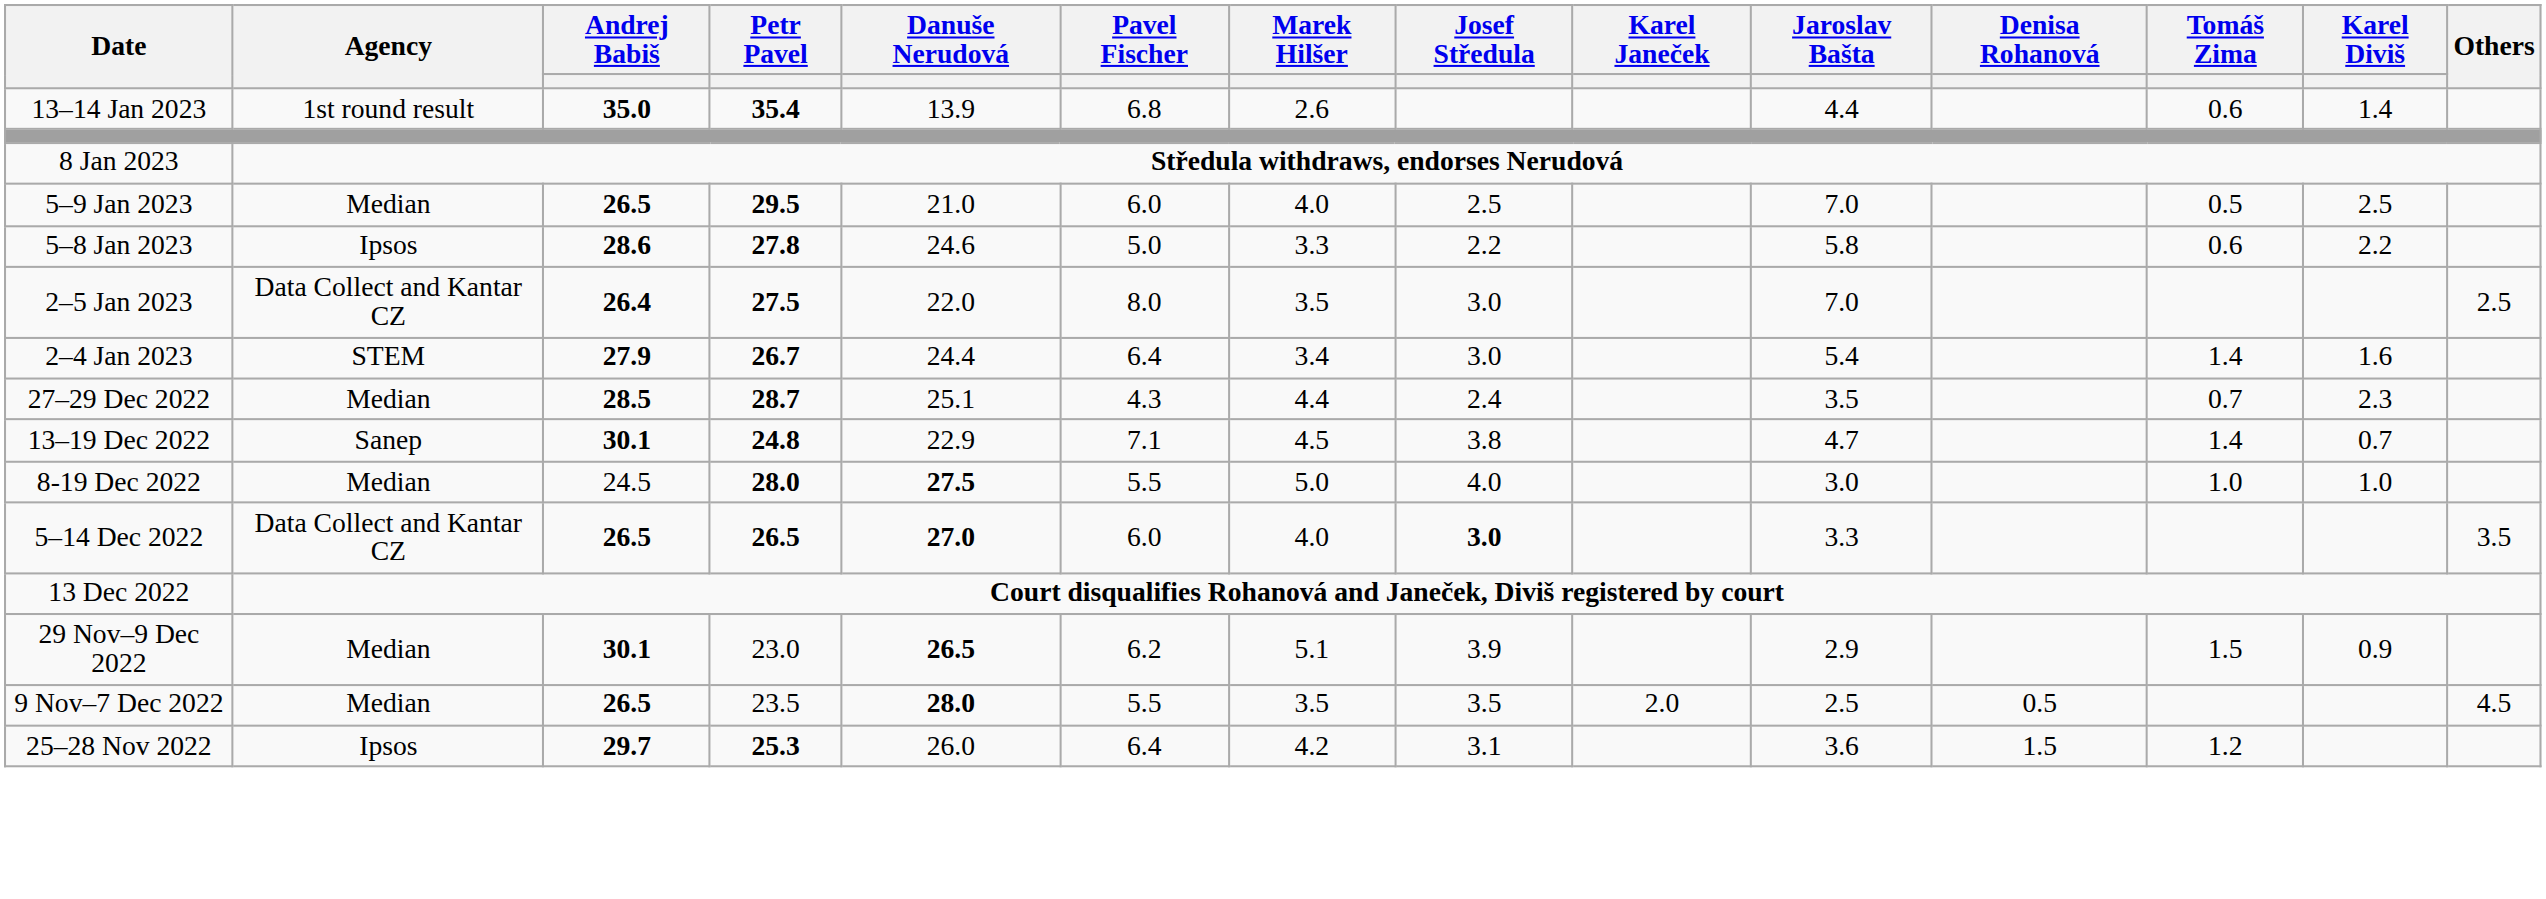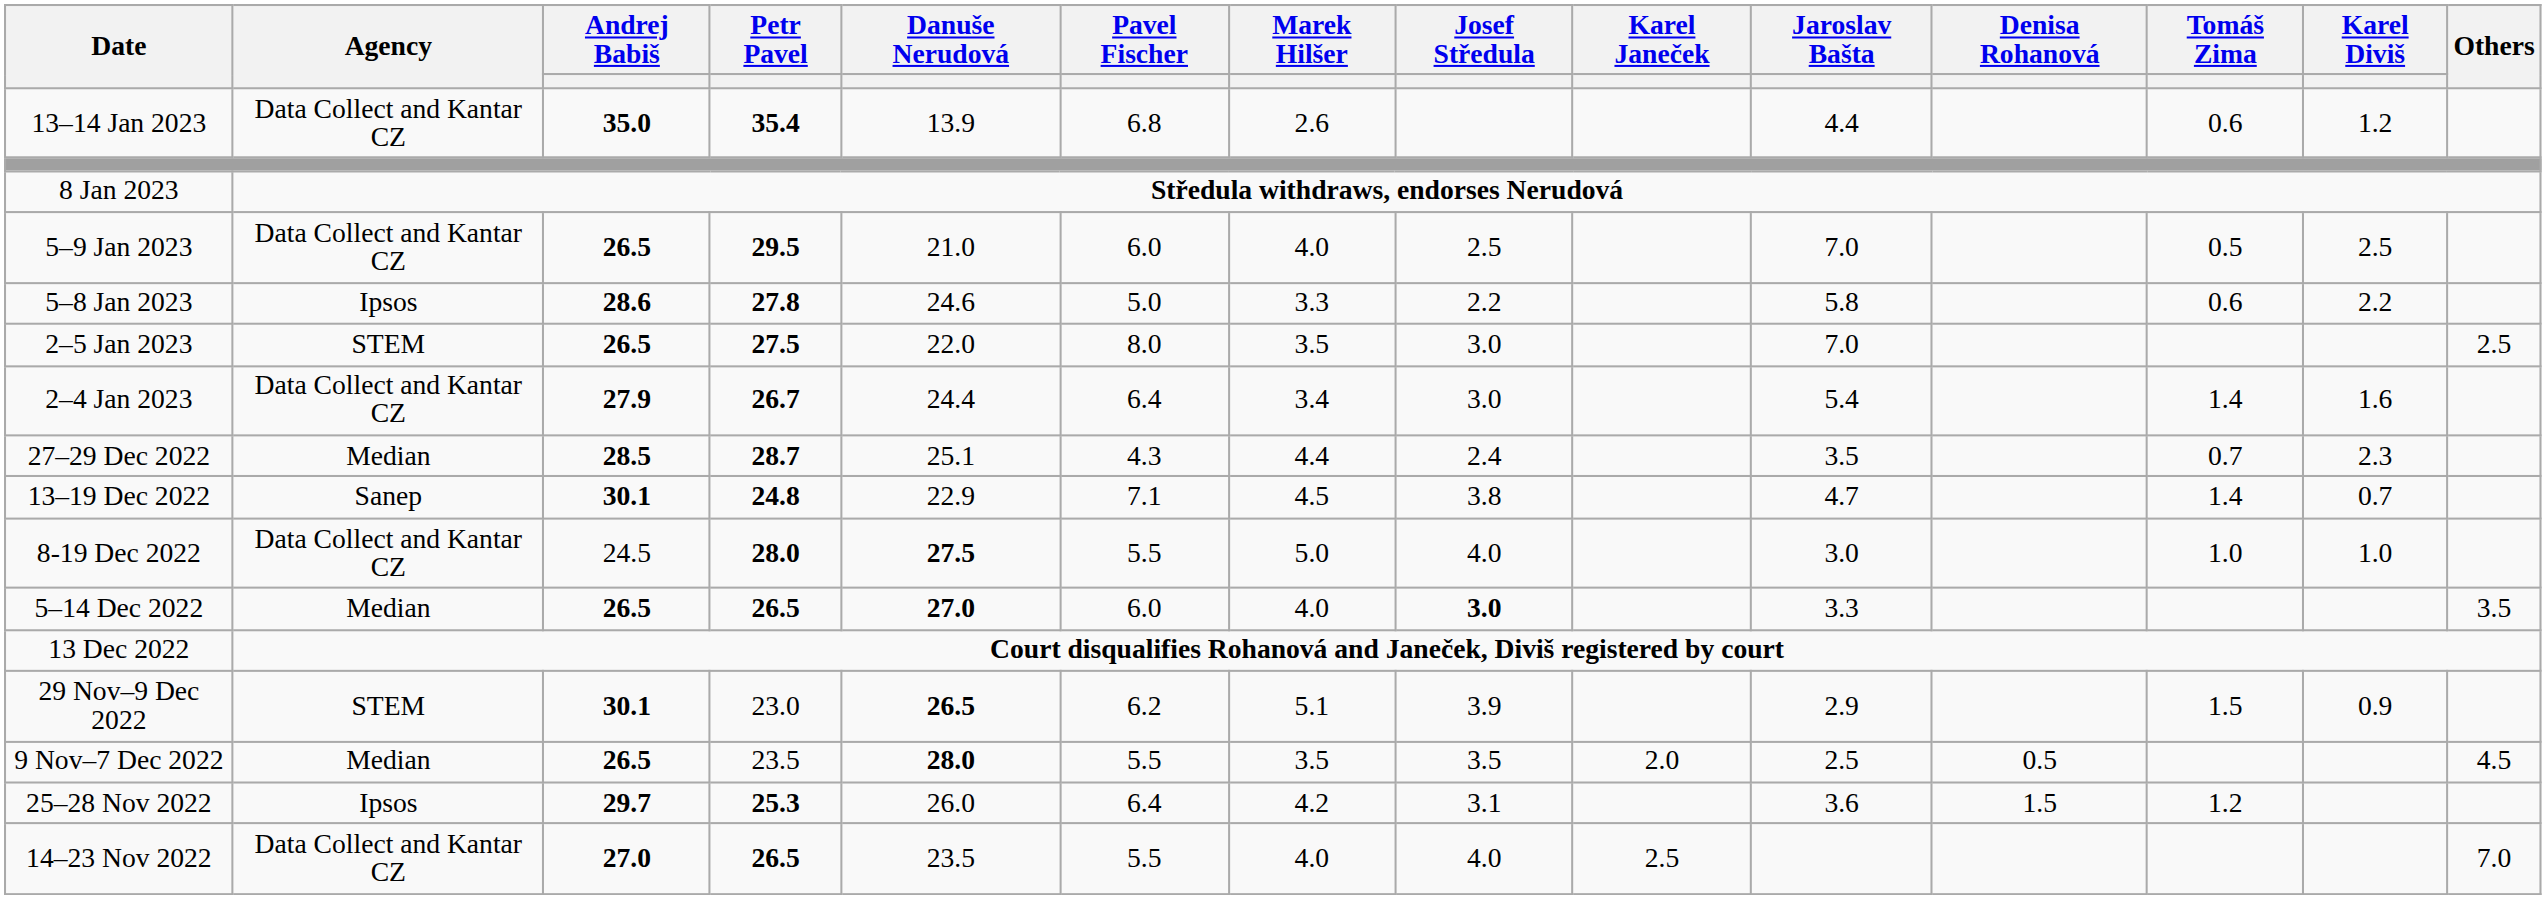(388, 107) 1st round result -> (388, 122) Data Collect and Kantar CZ
(2375, 107) 1.4 -> (2375, 122) 1.2
(388, 203) Median -> (388, 246) Data Collect and Kantar CZ
(388, 301) Data Collect and Kantar CZ -> (388, 343) STEM
(627, 301) 26.4 -> (627, 343) 26.5
(388, 356) STEM -> (388, 399) Data Collect and Kantar CZ
(388, 481) Median -> (388, 552) Data Collect and Kantar CZ
(388, 536) Data Collect and Kantar CZ -> (388, 607) Median
(388, 648) Median -> (388, 705) STEM
+ row: (119, 858)
